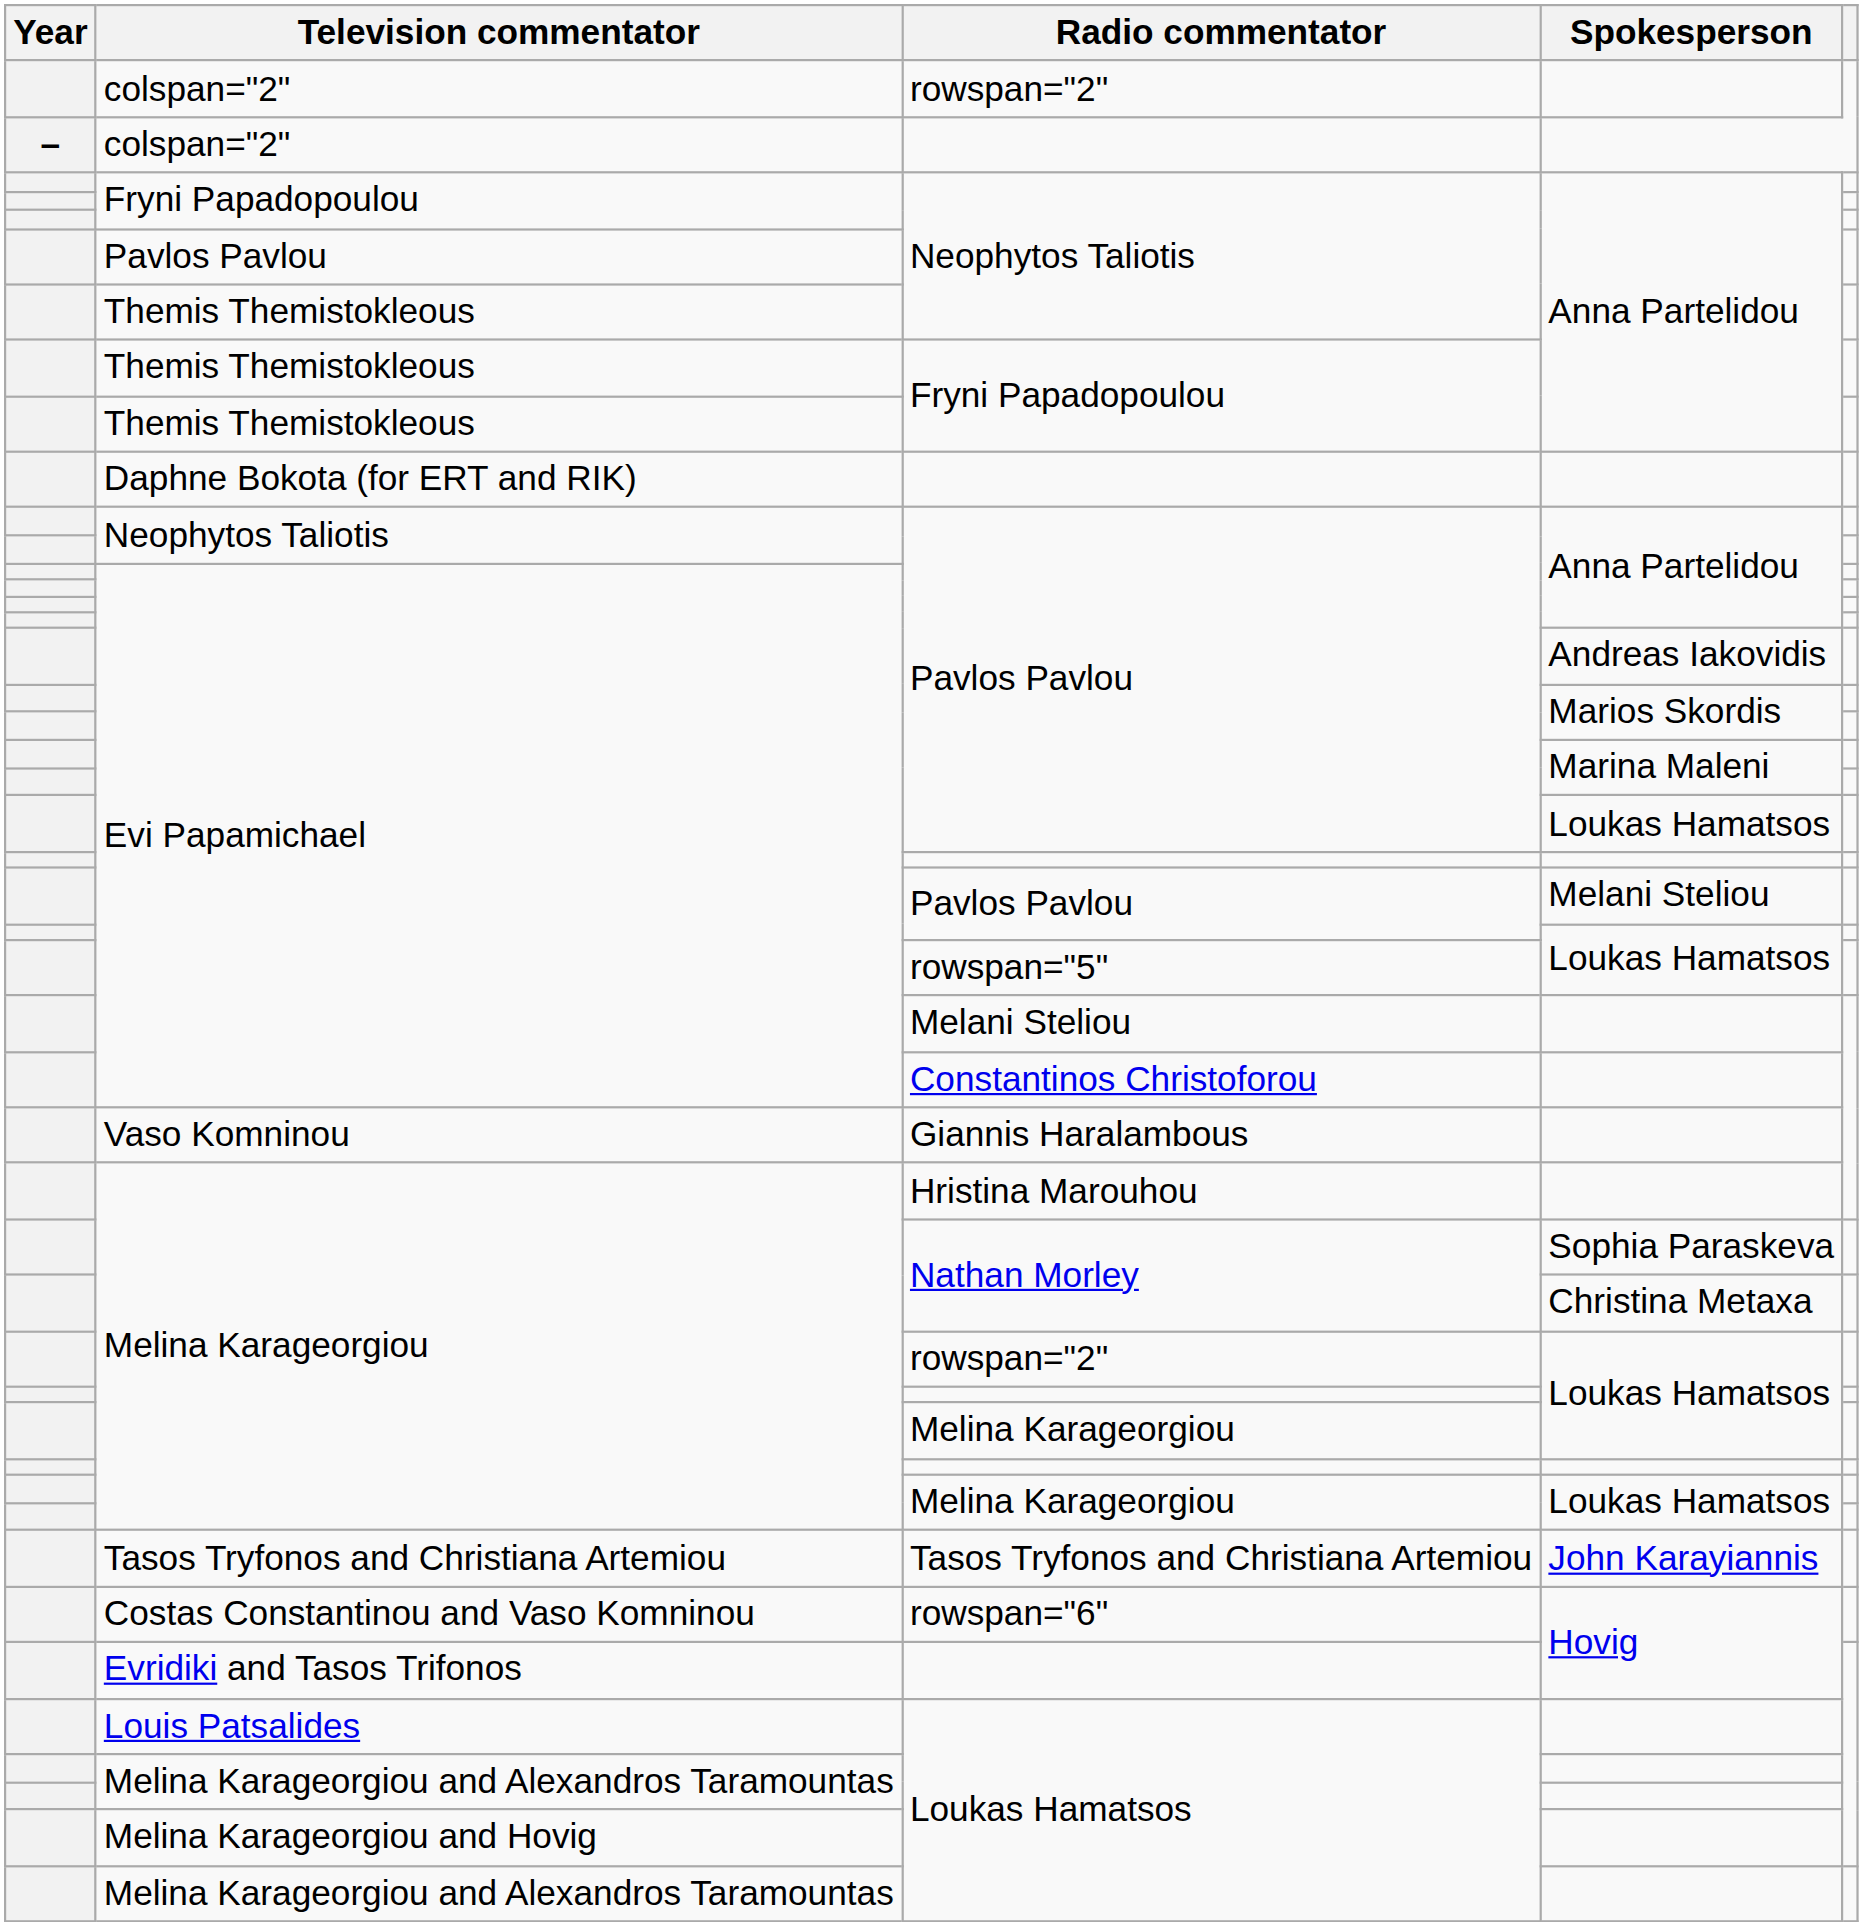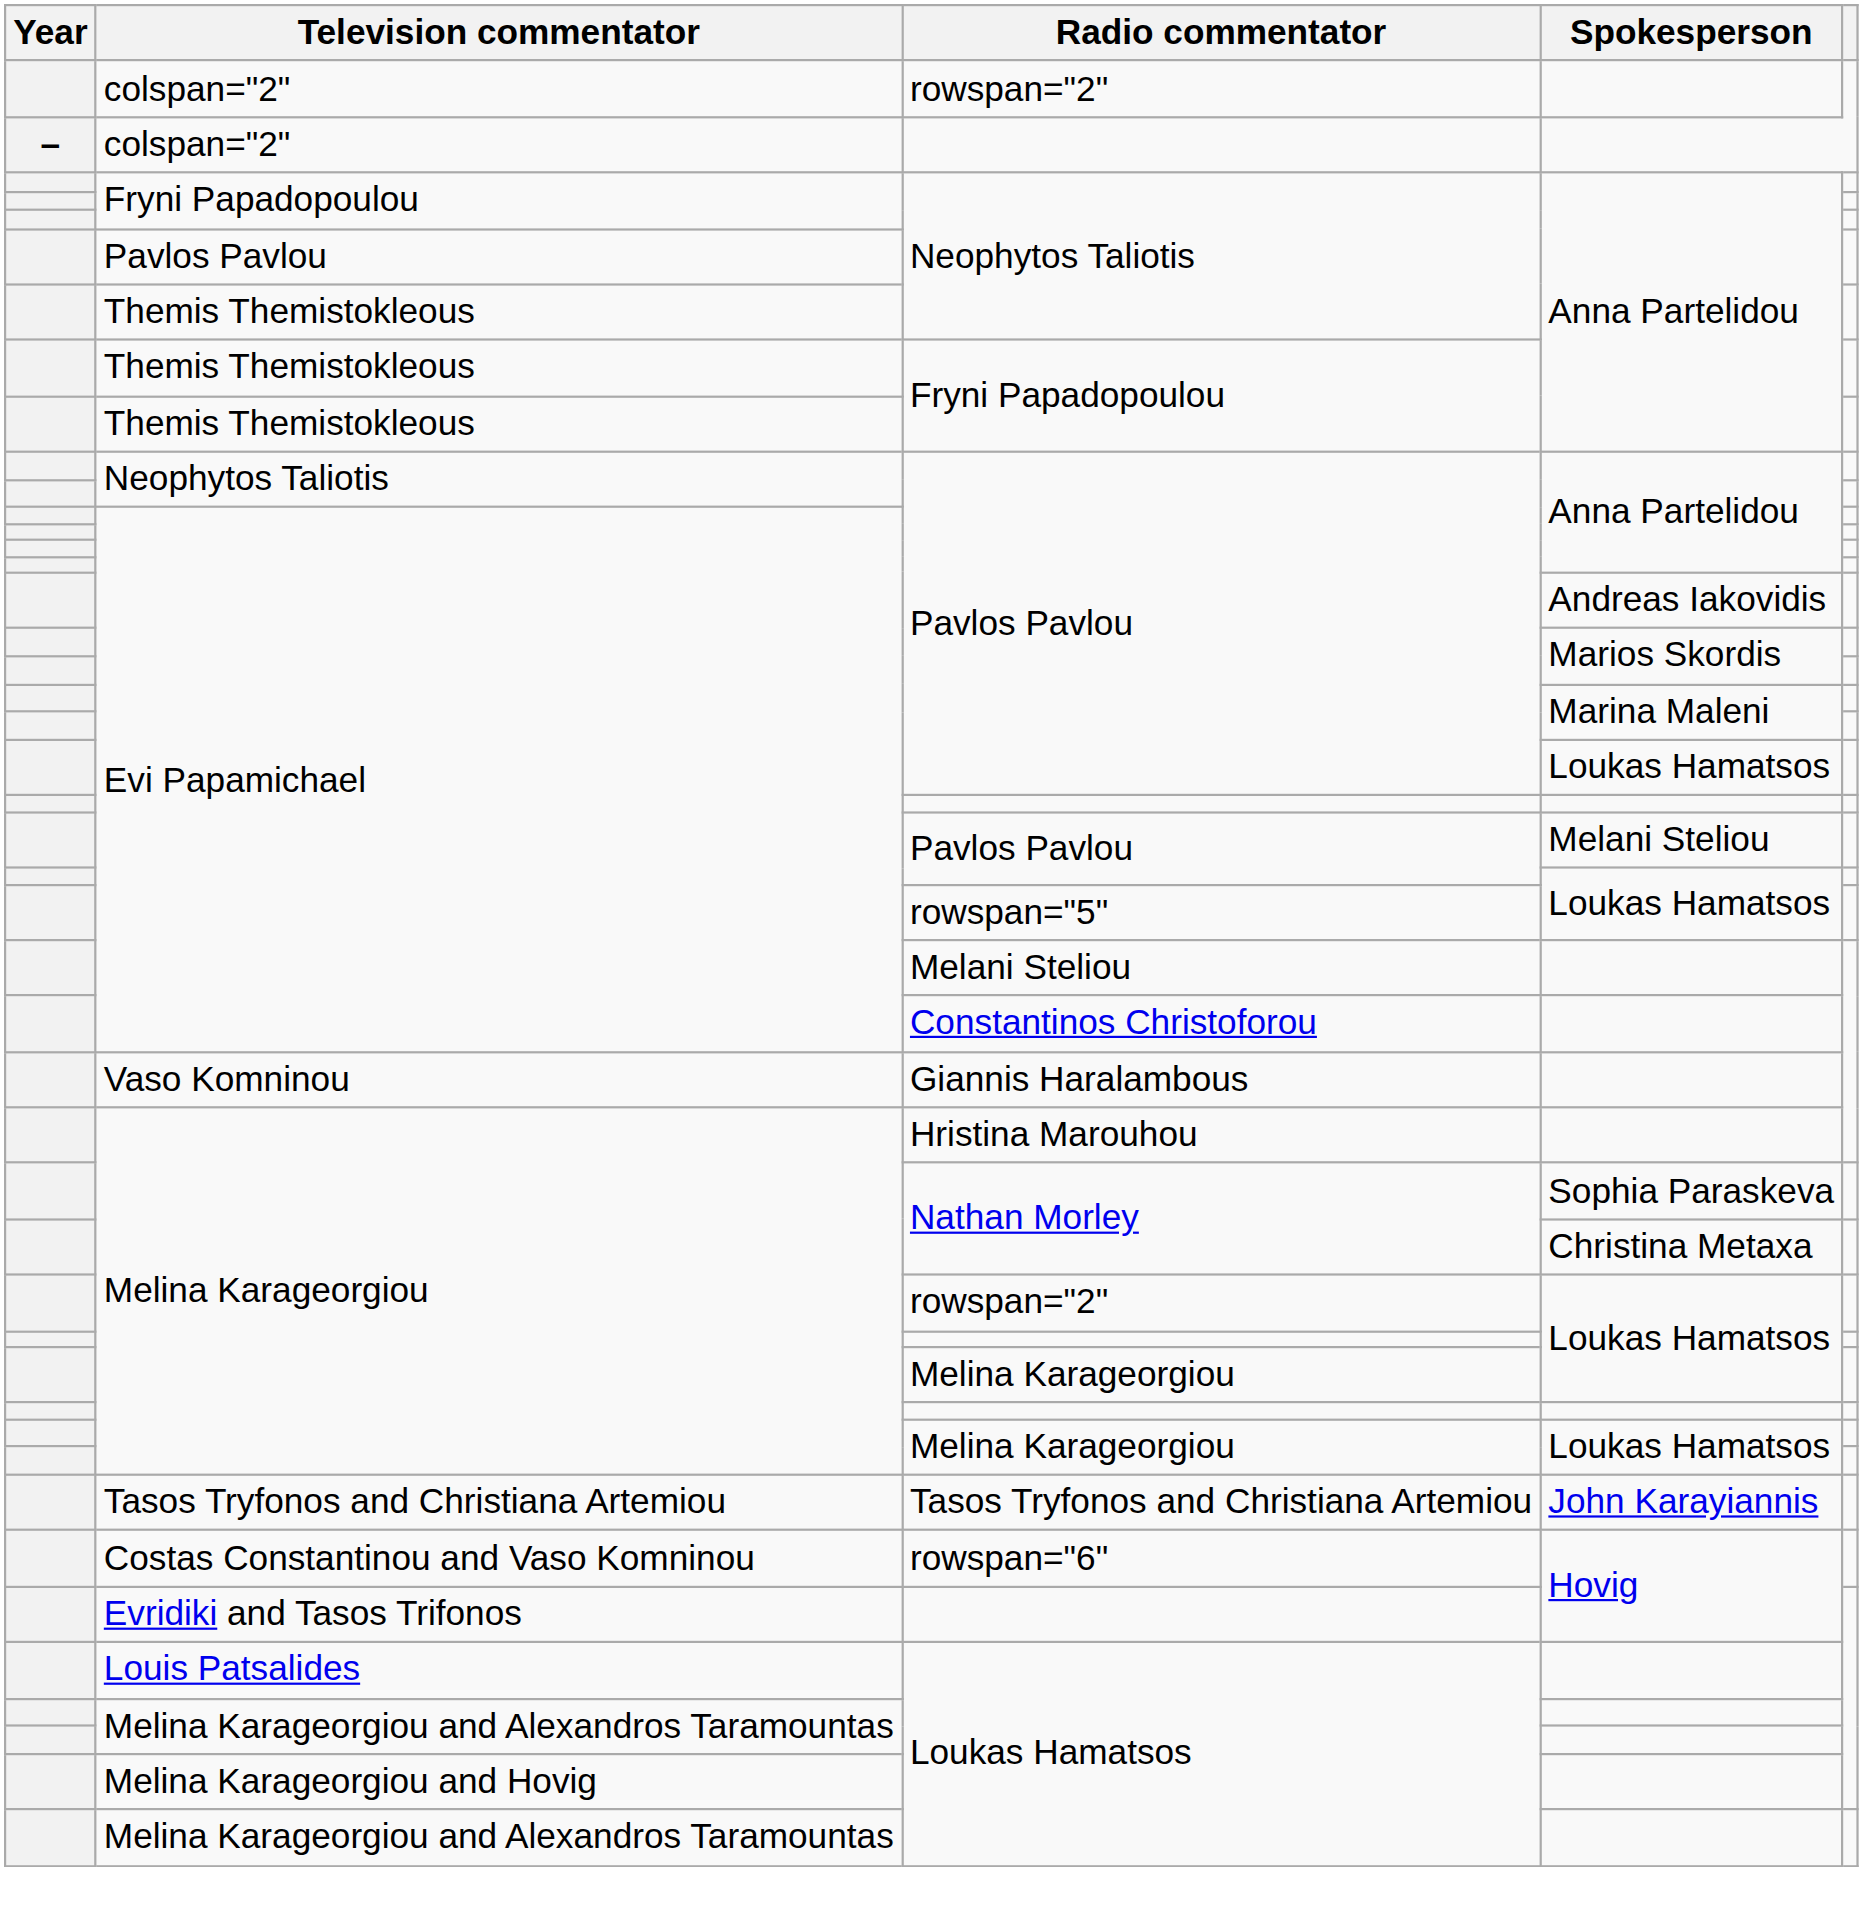- row: (370, 479)
